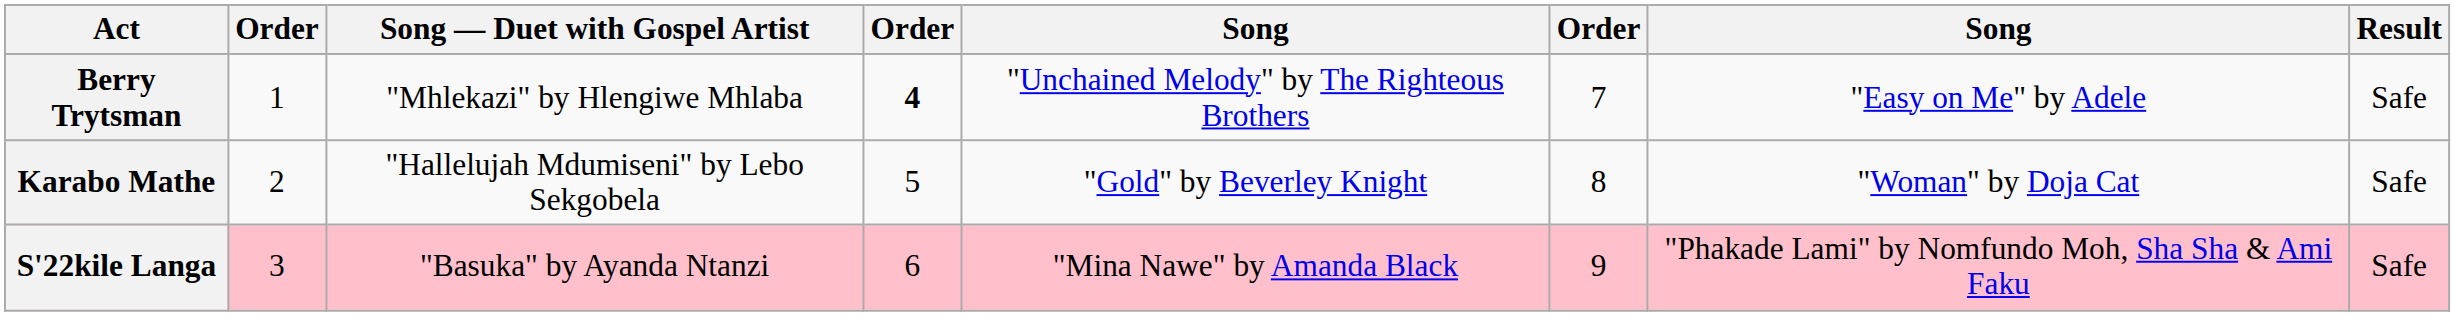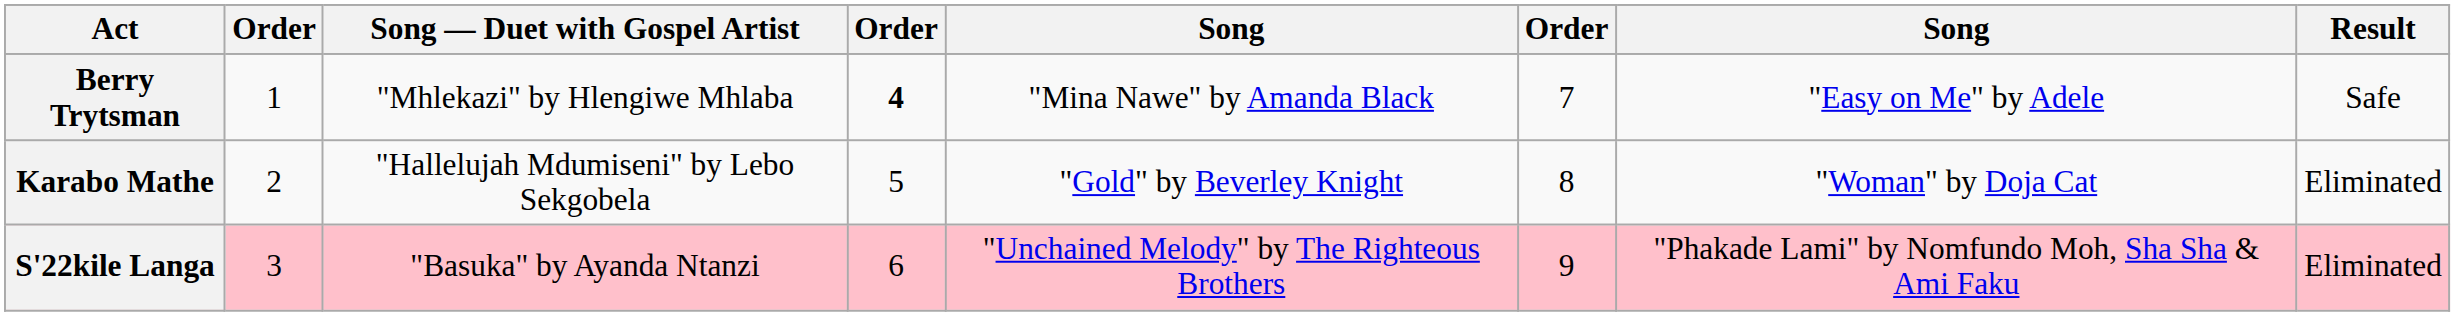(1255, 96) "Unchained Melody" by The Righteous Brothers -> (1231, 96) "Mina Nawe" by Amanda Black
(2399, 181) Safe -> (2373, 181) Eliminated
(1255, 266) "Mina Nawe" by Amanda Black -> (1231, 266) "Unchained Melody" by The Righteous Brothers
(2399, 266) Safe -> (2373, 266) Eliminated
